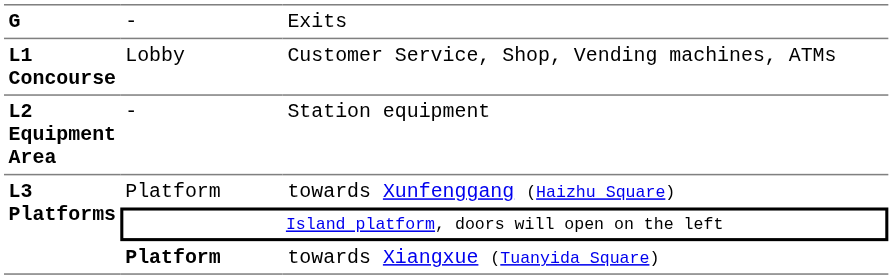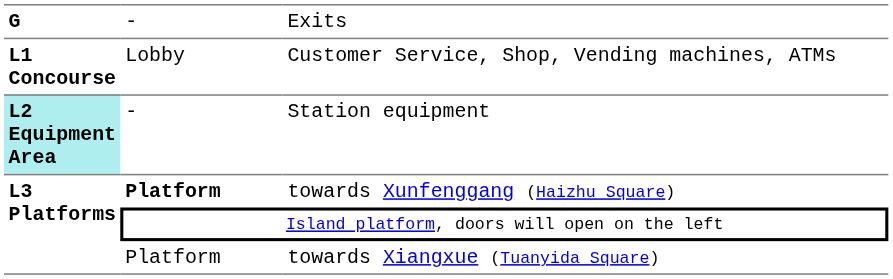(62, 135) no background -> (62, 135) paleturquoise background
(173, 191) normal -> (173, 191) bold
(173, 257) bold -> (173, 257) normal
